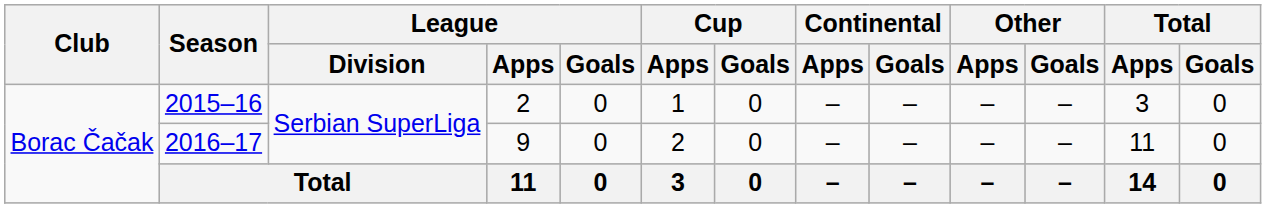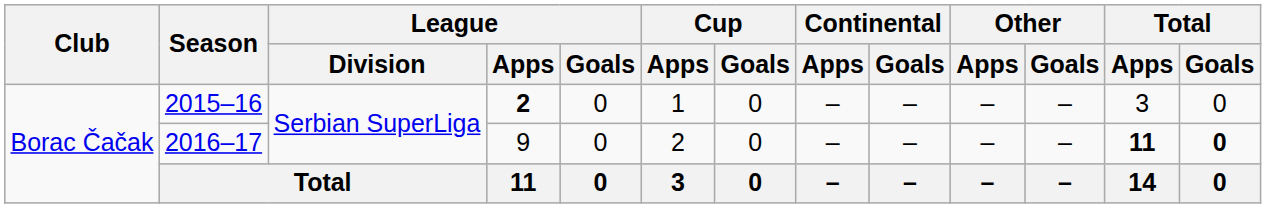(523, 103) normal -> (523, 103) bold
(1142, 143) normal -> (1142, 143) bold
(1220, 143) normal -> (1220, 143) bold
